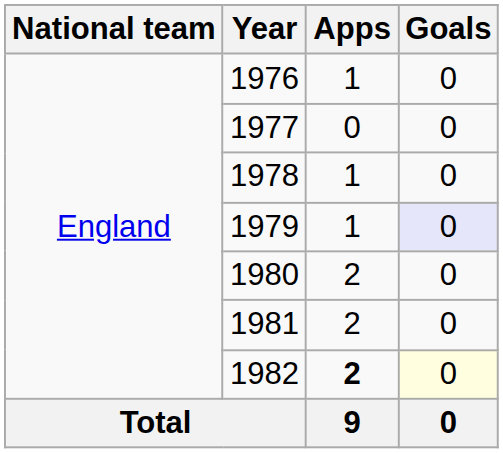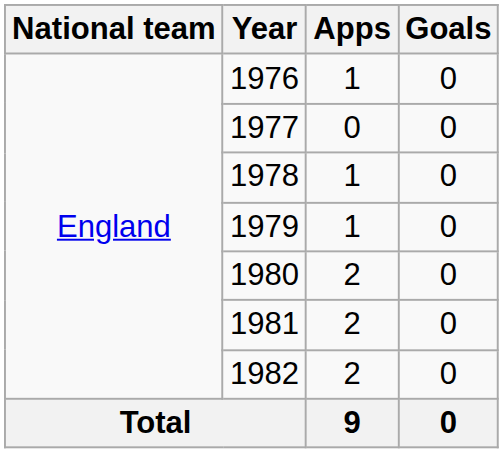(448, 226) lavender background -> (448, 226) no background
(352, 373) bold -> (352, 373) normal
(448, 373) lightyellow background -> (448, 373) no background
